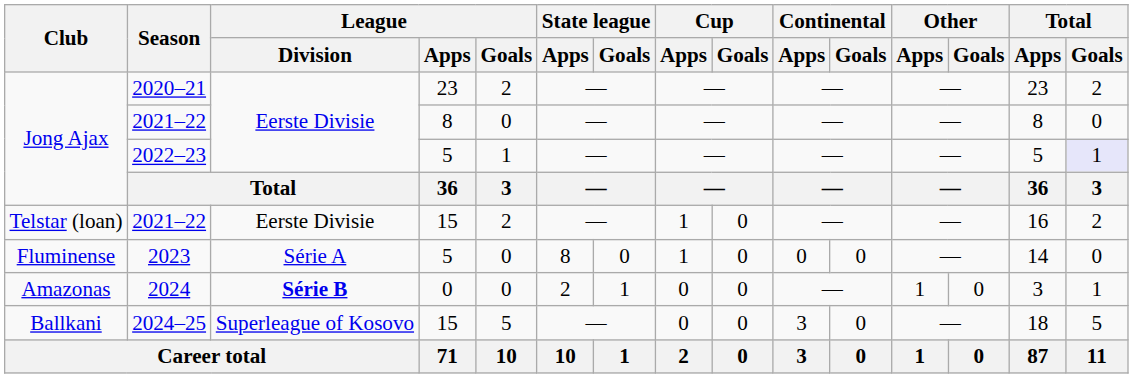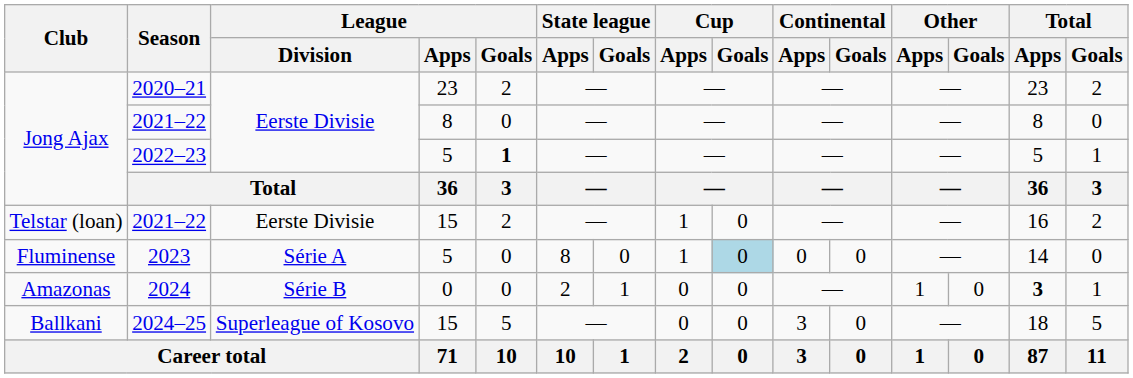(506, 155) normal -> (506, 155) bold
(1097, 155) lavender background -> (1097, 155) no background
(743, 255) no background -> (743, 255) lightblue background
(315, 289) bold -> (315, 289) normal
(1038, 289) normal -> (1038, 289) bold
